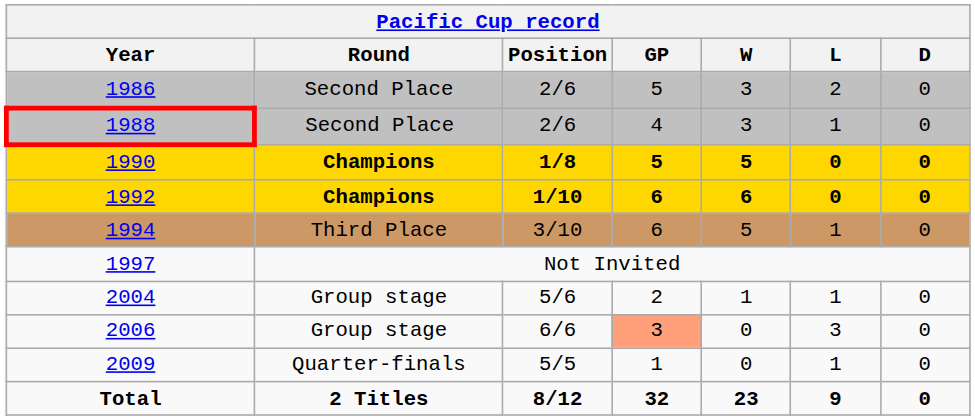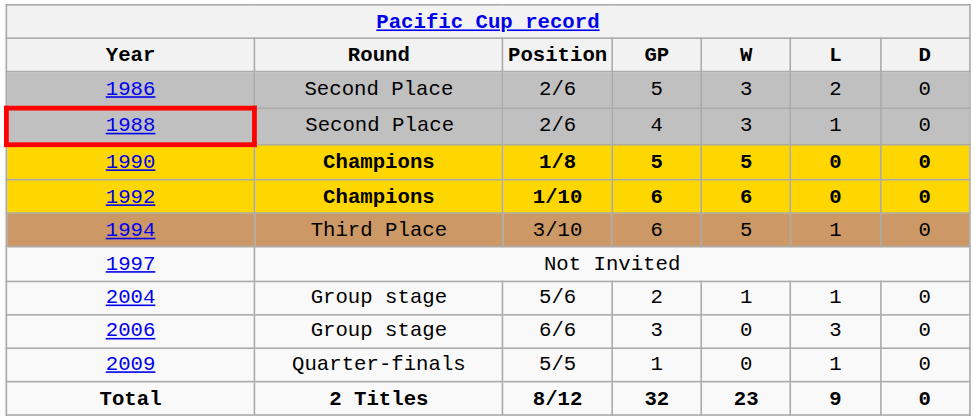(657, 331) lightsalmon background -> (657, 331) no background
